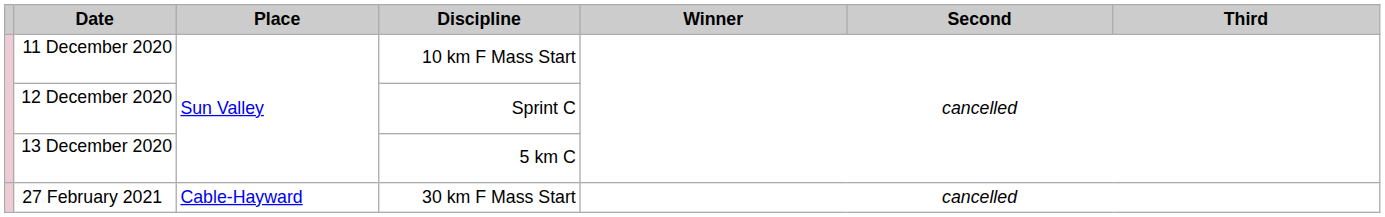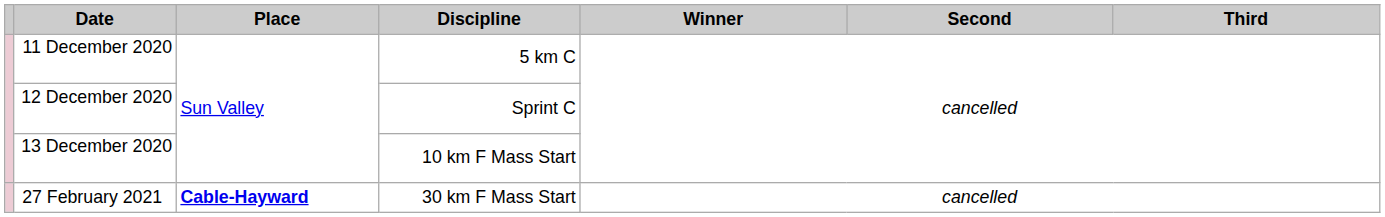(499, 58) 10 km F Mass Start -> (548, 58) 5 km C
(548, 157) 5 km C -> (499, 157) 10 km F Mass Start
(242, 196) normal -> (244, 196) bold
